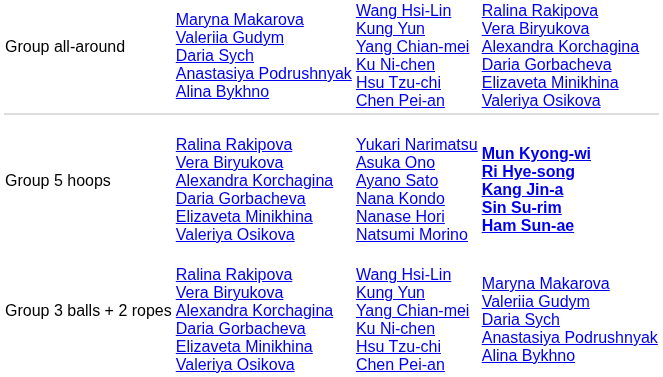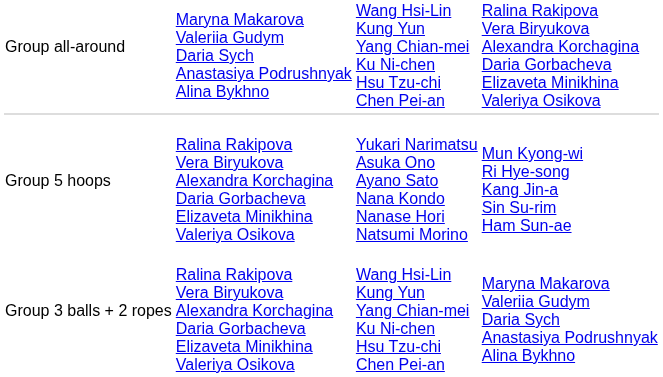(536, 190) bold -> (532, 190) normal
